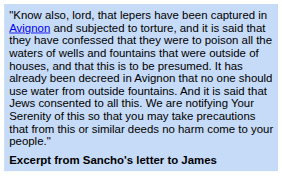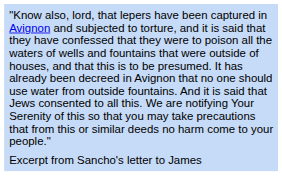(113, 160) bold -> (105, 160) normal
